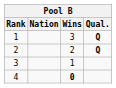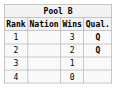(72, 77) bold -> (72, 77) normal
